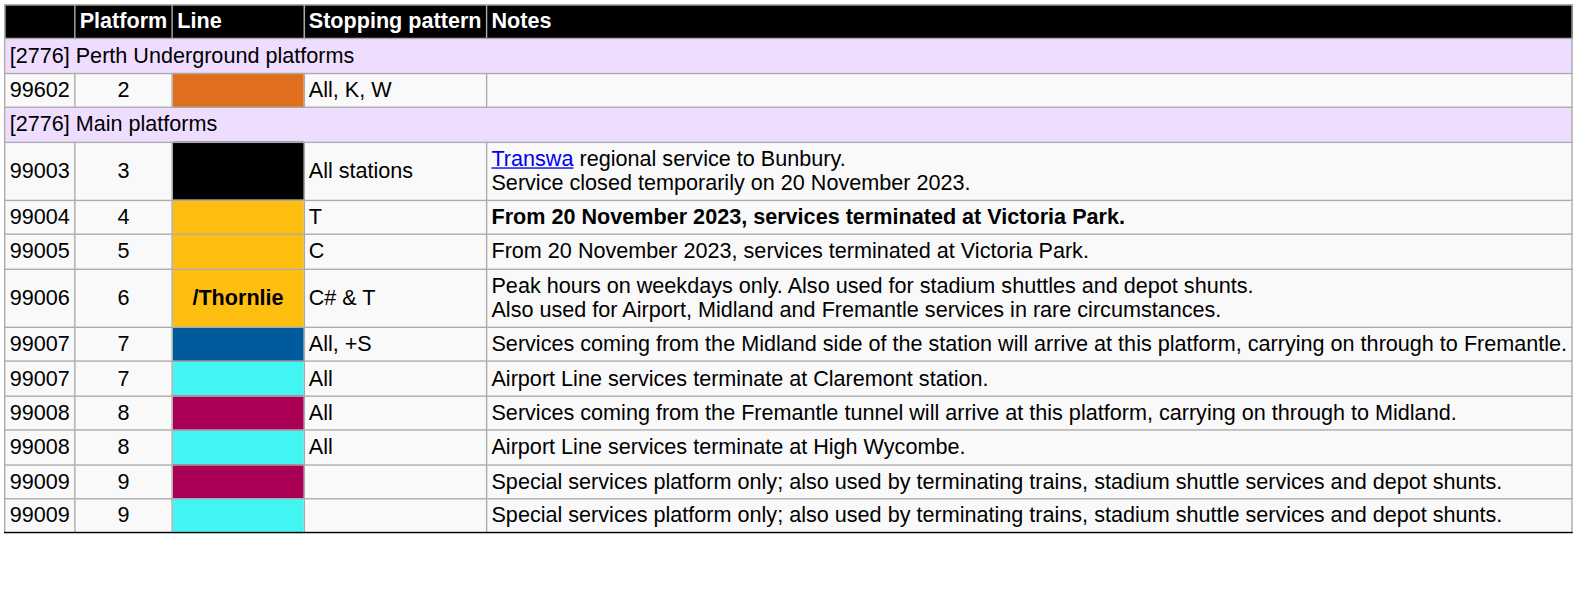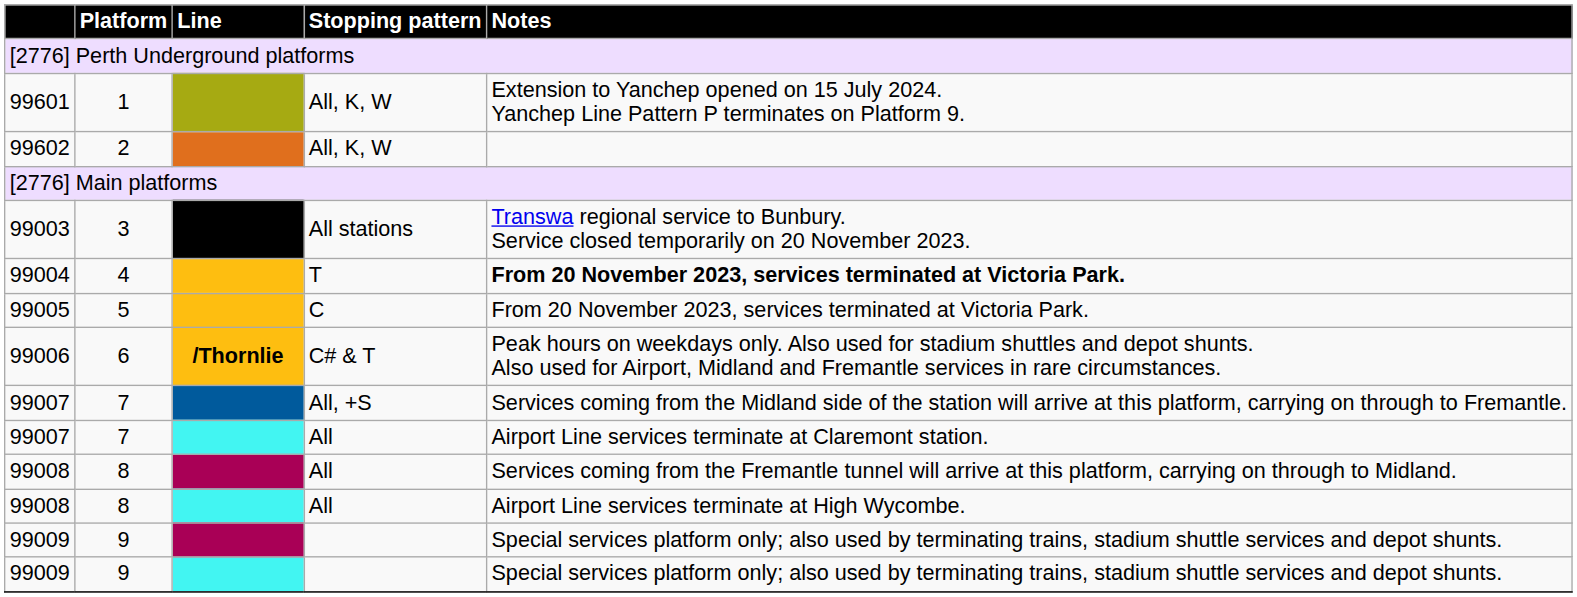+ row: (40, 102)
